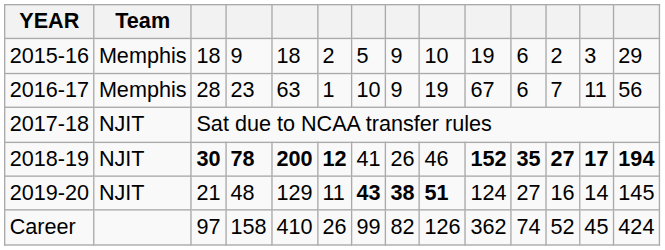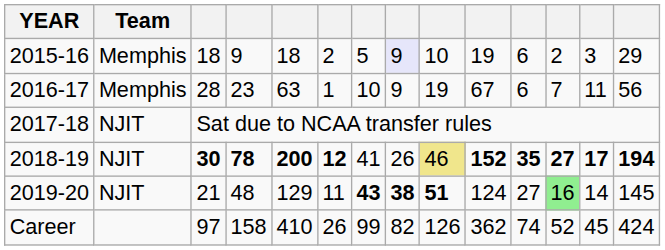(396, 55) no background -> (396, 55) lavender background
(436, 158) no background -> (436, 158) khaki background
(562, 192) no background -> (562, 192) lightgreen background
